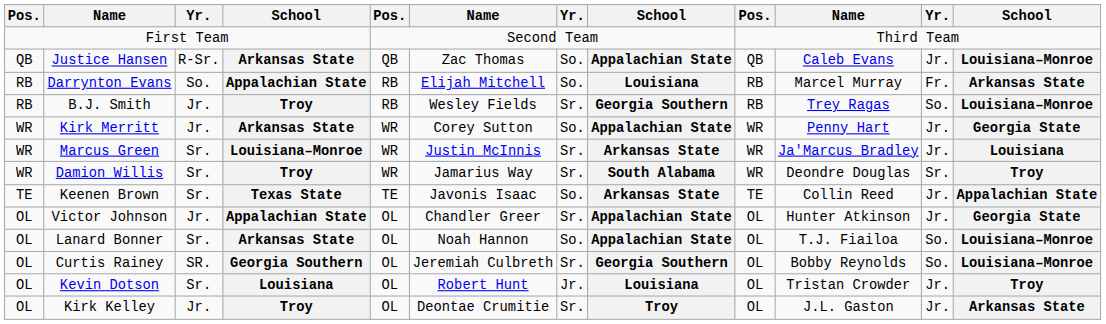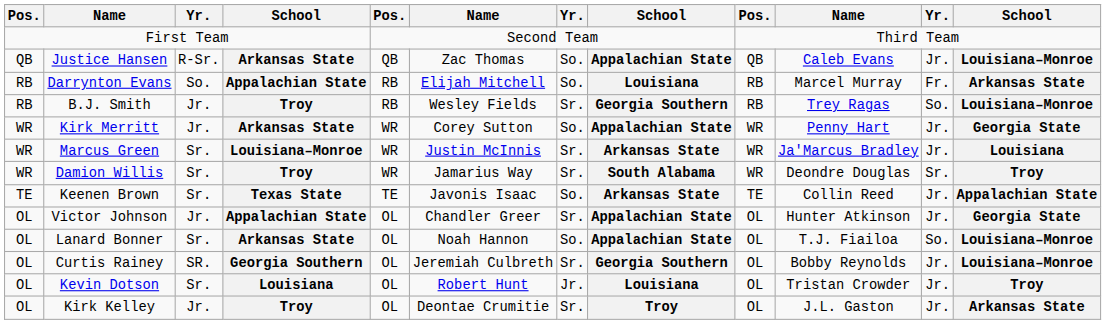(938, 263) So. -> (938, 263) Jr.
